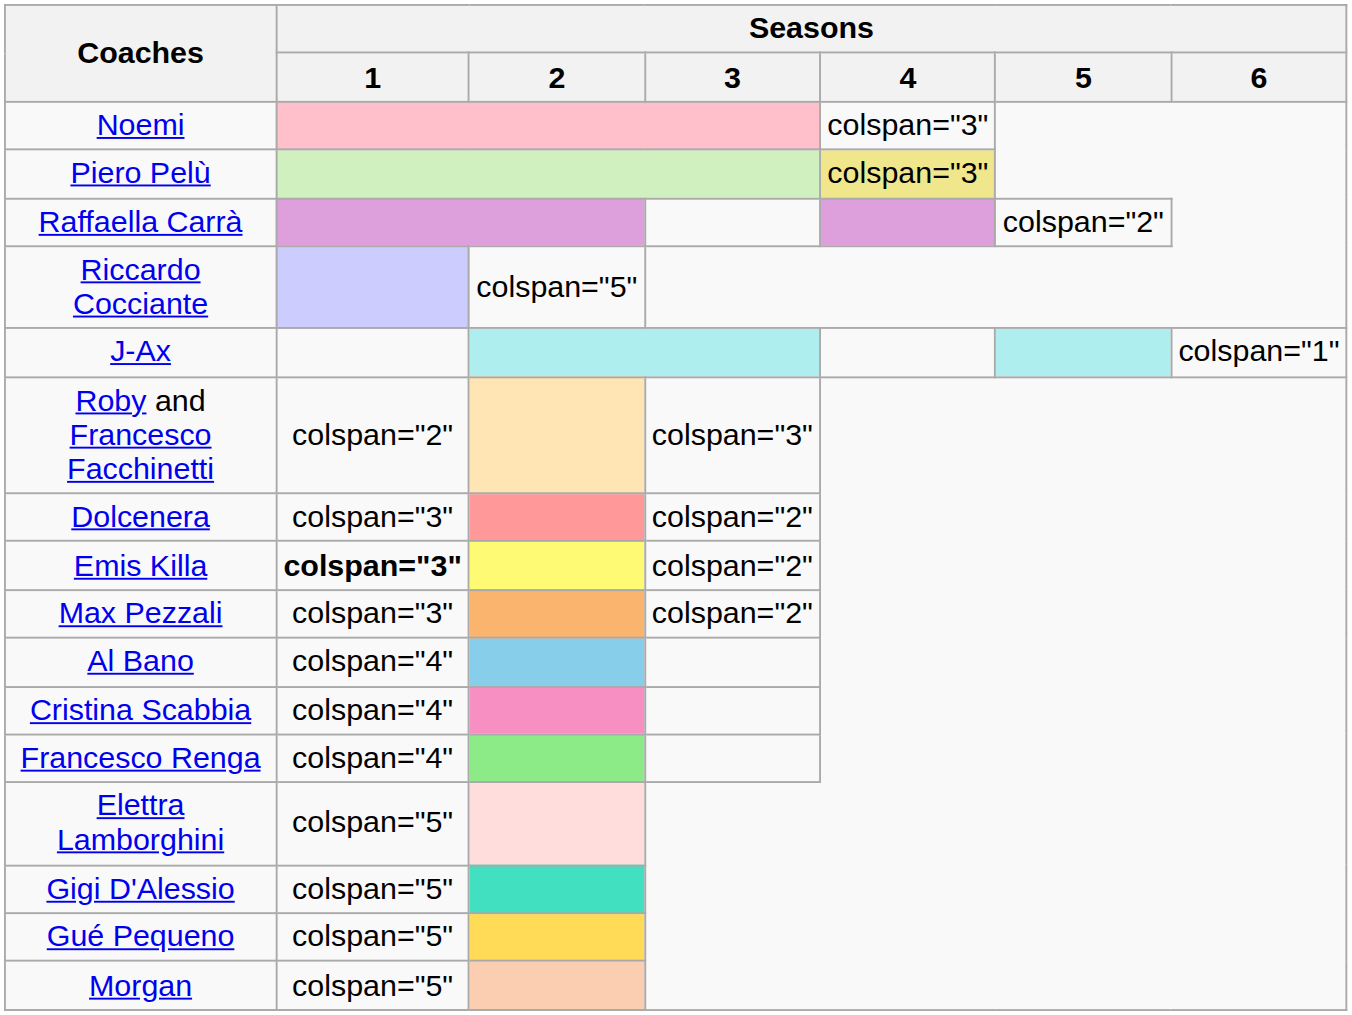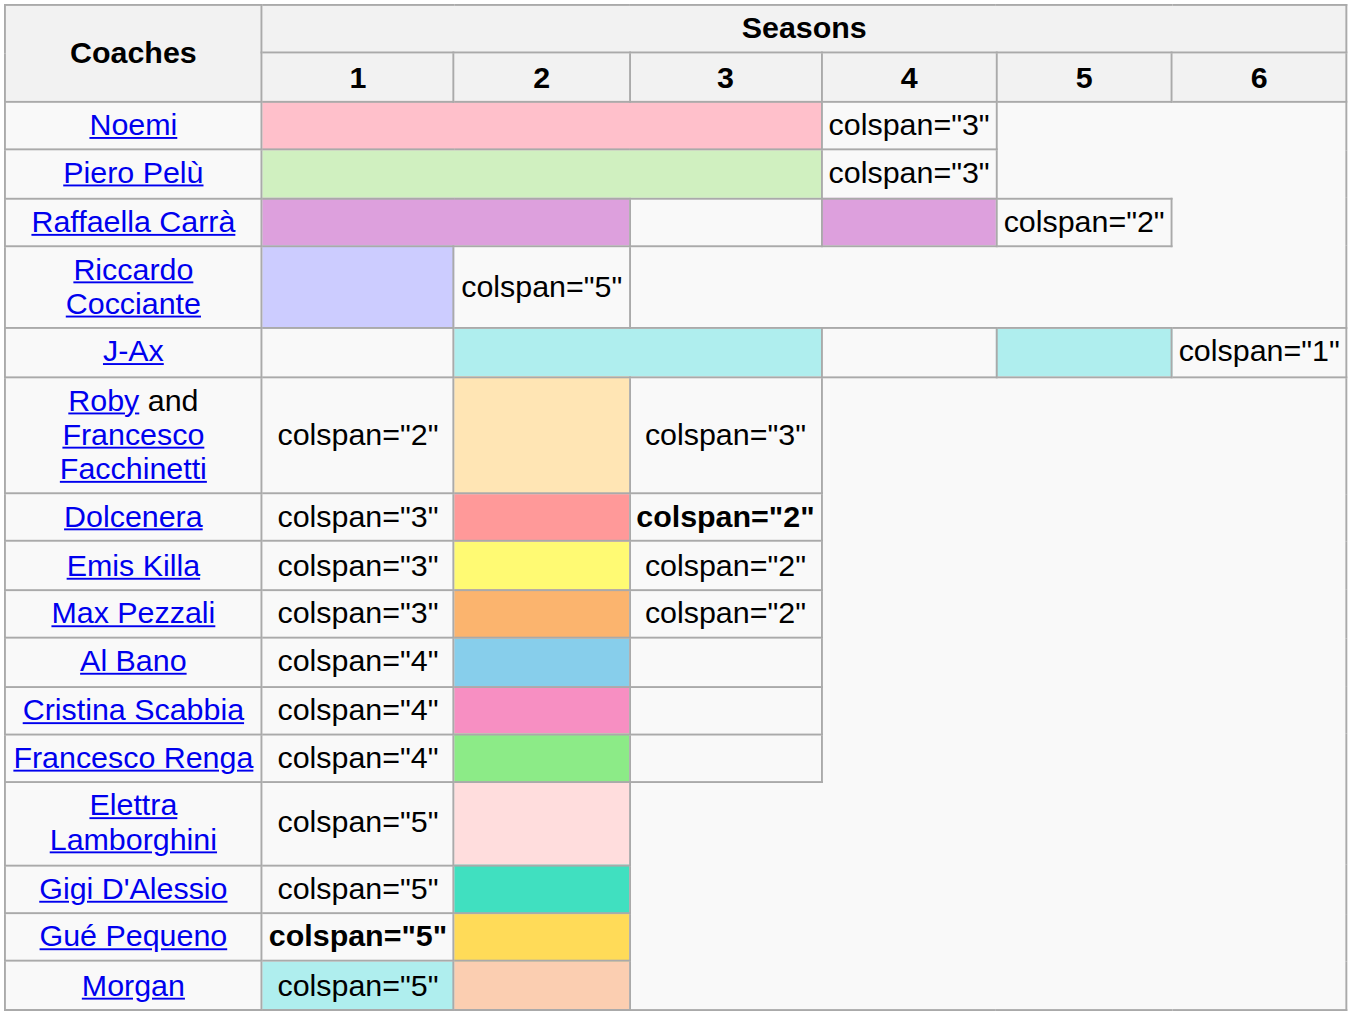(908, 173) khaki background -> (909, 173) no background
(732, 516) normal -> (725, 516) bold
(373, 565) bold -> (358, 565) normal
(373, 936) normal -> (358, 936) bold
(373, 985) no background -> (358, 985) paleturquoise background
